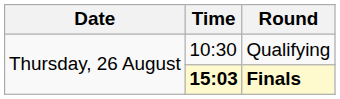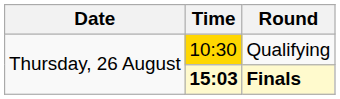(213, 49) no background -> (213, 49) gold background
